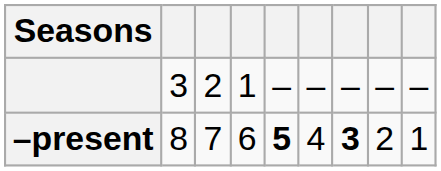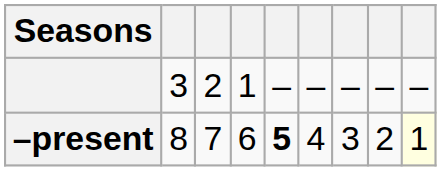(350, 138) bold -> (350, 138) normal
(419, 138) no background -> (419, 138) lightyellow background
